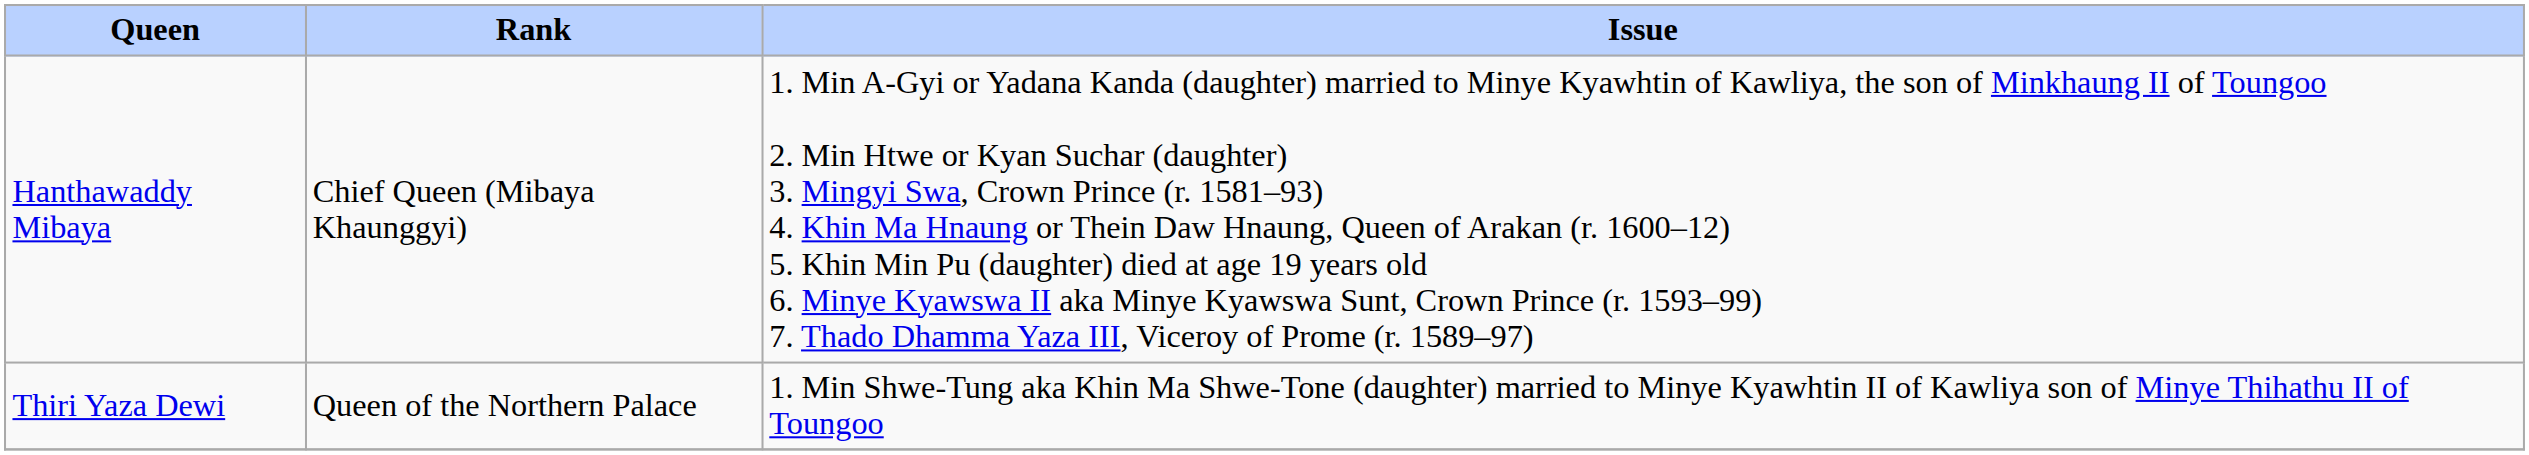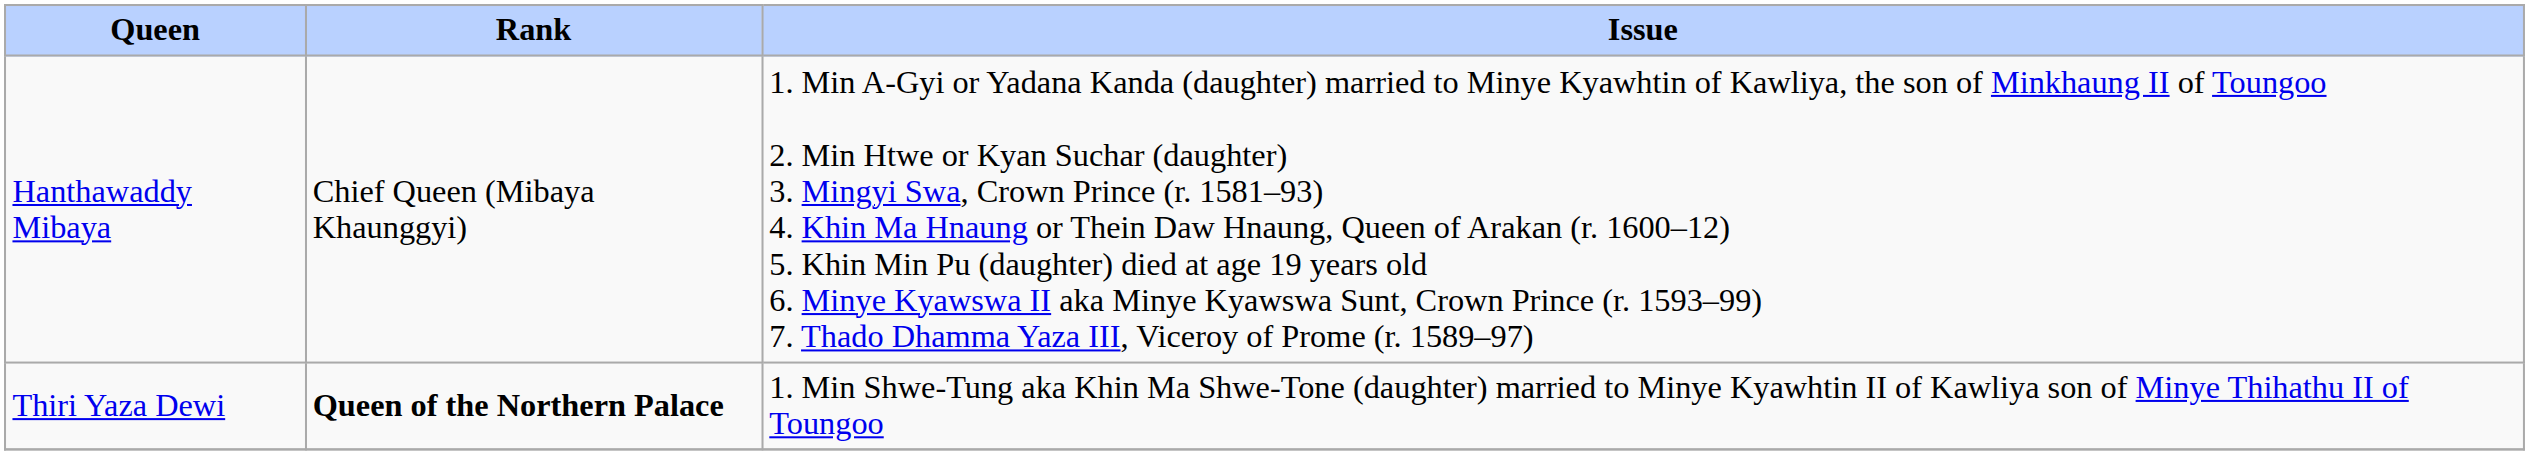(505, 405) normal -> (518, 405) bold
